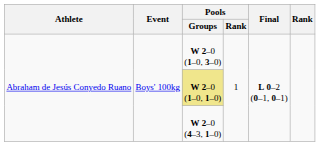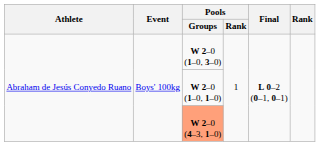(203, 93) khaki background -> (203, 93) no background
(203, 129) no background -> (203, 129) lightsalmon background
